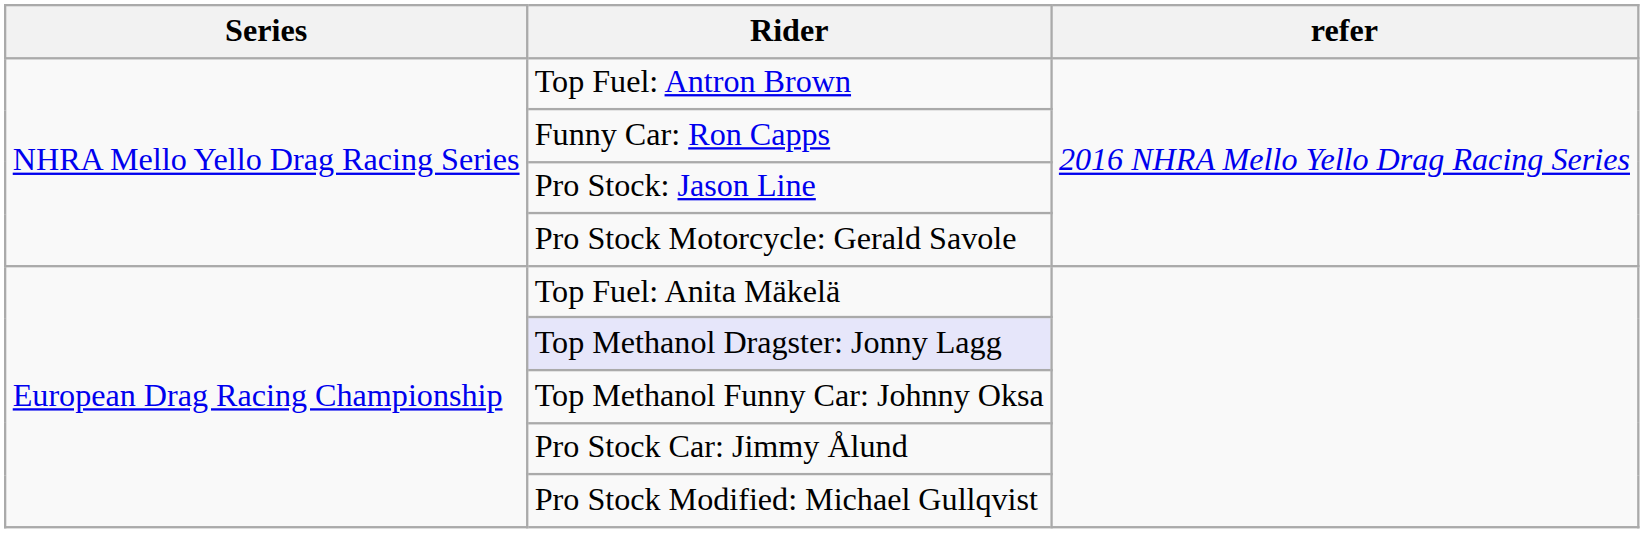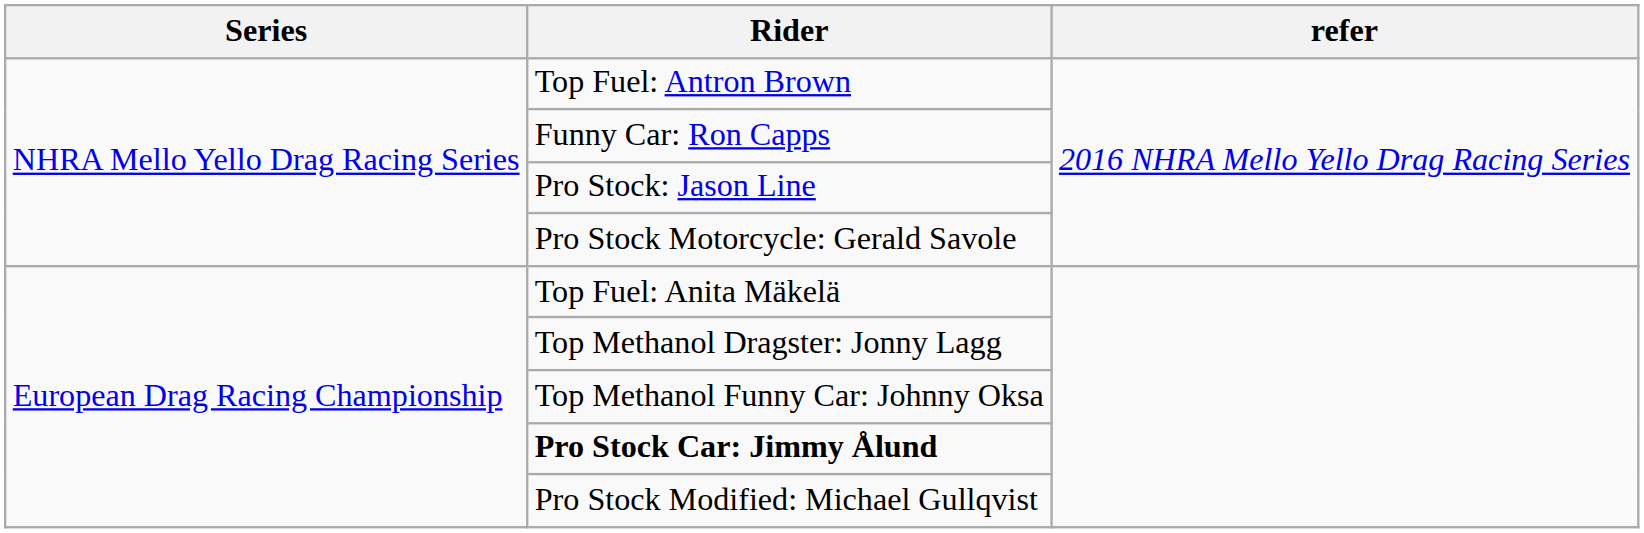(768, 343) lavender background -> (768, 343) no background
(721, 447) normal -> (736, 447) bold
